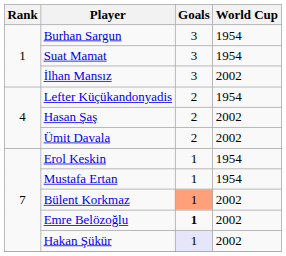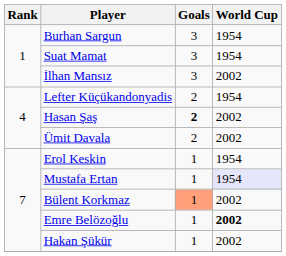(194, 117) normal -> (194, 117) bold
(229, 179) no background -> (229, 179) lavender background
(194, 220) bold -> (194, 220) normal
(229, 220) normal -> (229, 220) bold
(194, 240) lavender background -> (194, 240) no background
